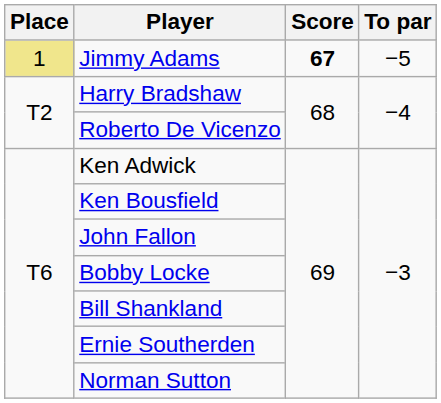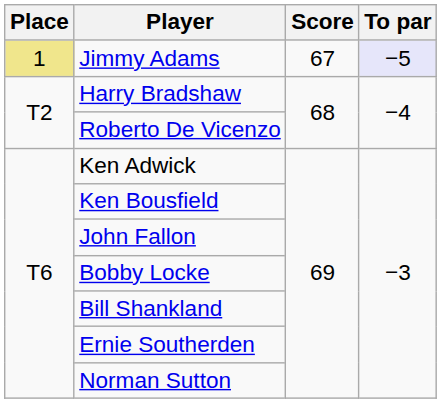(322, 58) bold -> (322, 58) normal
(398, 58) no background -> (398, 58) lavender background
